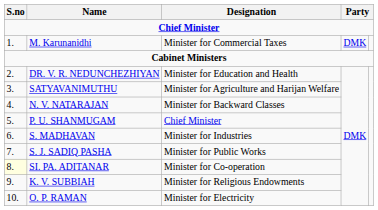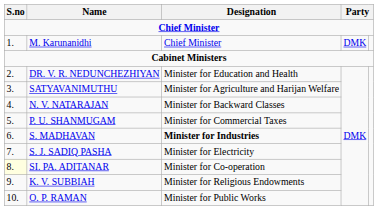(225, 43) Minister for Commercial Taxes -> (193, 43) Chief Minister
(193, 120) Chief Minister -> (225, 120) Minister for Commercial Taxes
(208, 136) normal -> (212, 136) bold
(215, 151) Minister for Public Works -> (209, 151) Minister for Electricity
(209, 197) Minister for Electricity -> (215, 197) Minister for Public Works
